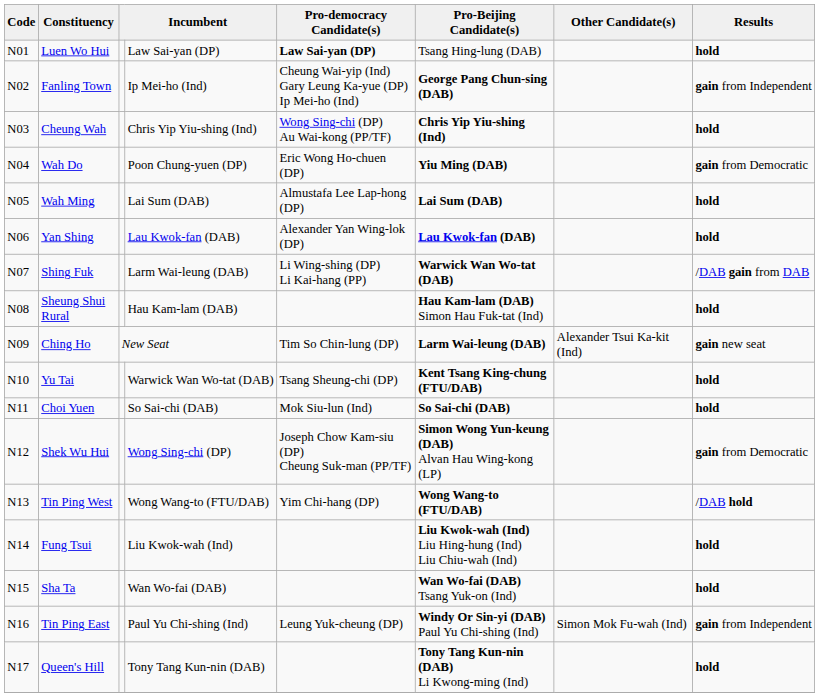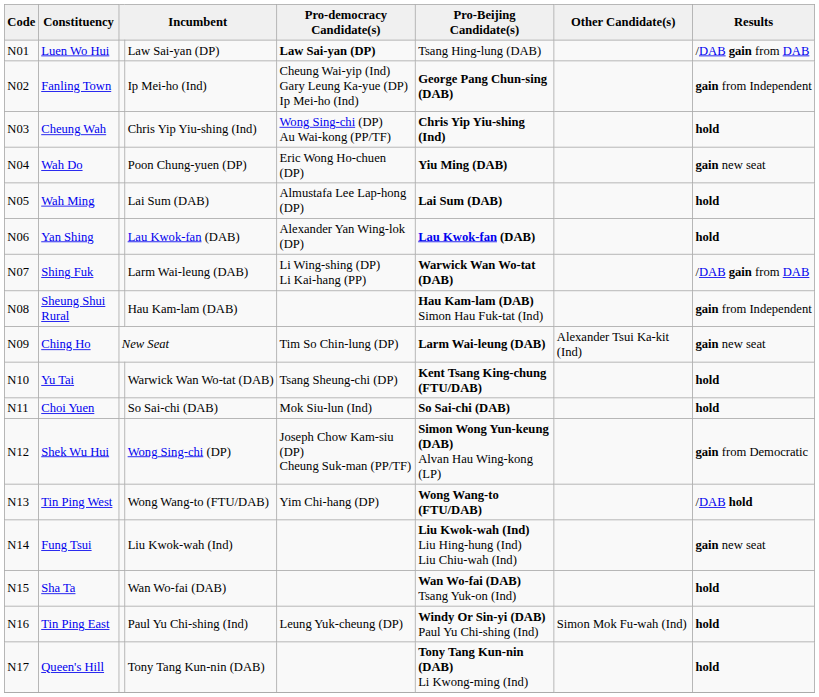(707, 50) hold -> (752, 50) /DAB gain from DAB
(752, 165) gain from Democratic -> (730, 165) gain new seat
(707, 308) hold -> (754, 308) gain from Independent
(707, 545) hold -> (730, 545) gain new seat
(754, 624) gain from Independent -> (707, 624) hold
